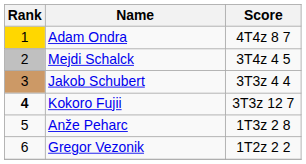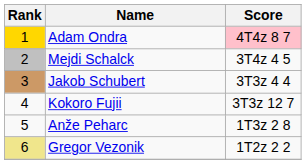(263, 37) no background -> (263, 37) pink background
(25, 103) bold -> (25, 103) normal
(25, 147) no background -> (25, 147) khaki background
